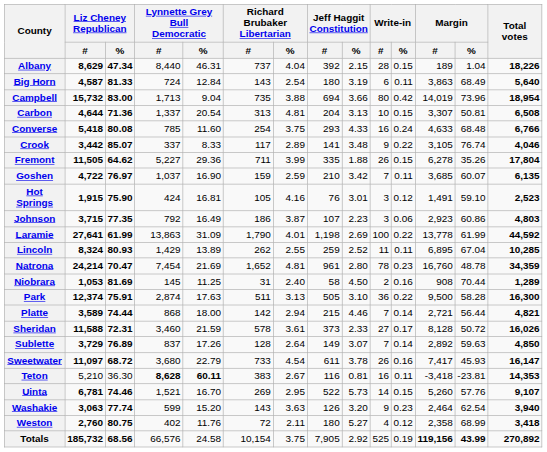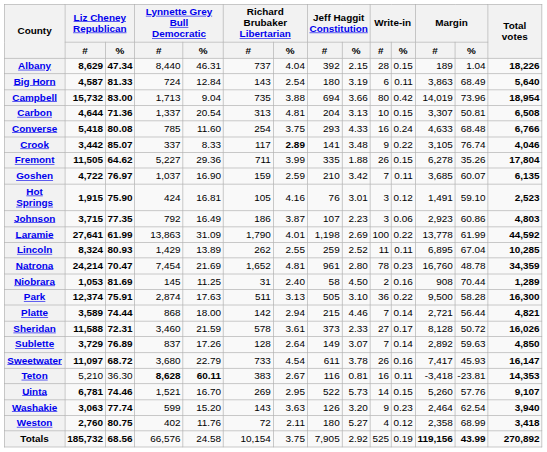(295, 144) normal -> (295, 144) bold
